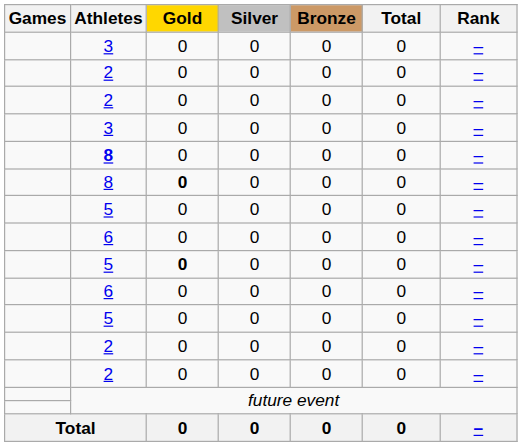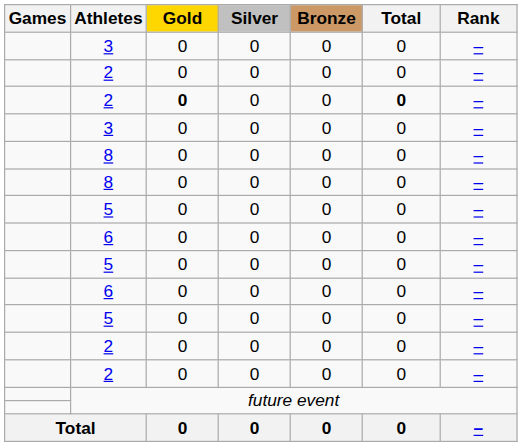(183, 101) normal -> (183, 101) bold
(401, 101) normal -> (401, 101) bold
(108, 155) bold -> (108, 155) normal
(183, 182) bold -> (183, 182) normal
(183, 264) bold -> (183, 264) normal
